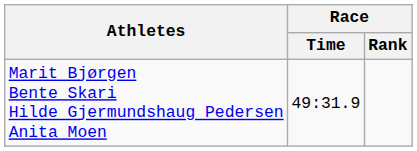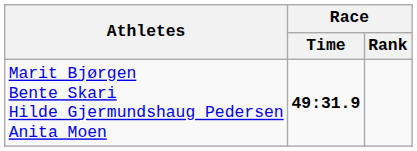(326, 103) normal -> (326, 103) bold
